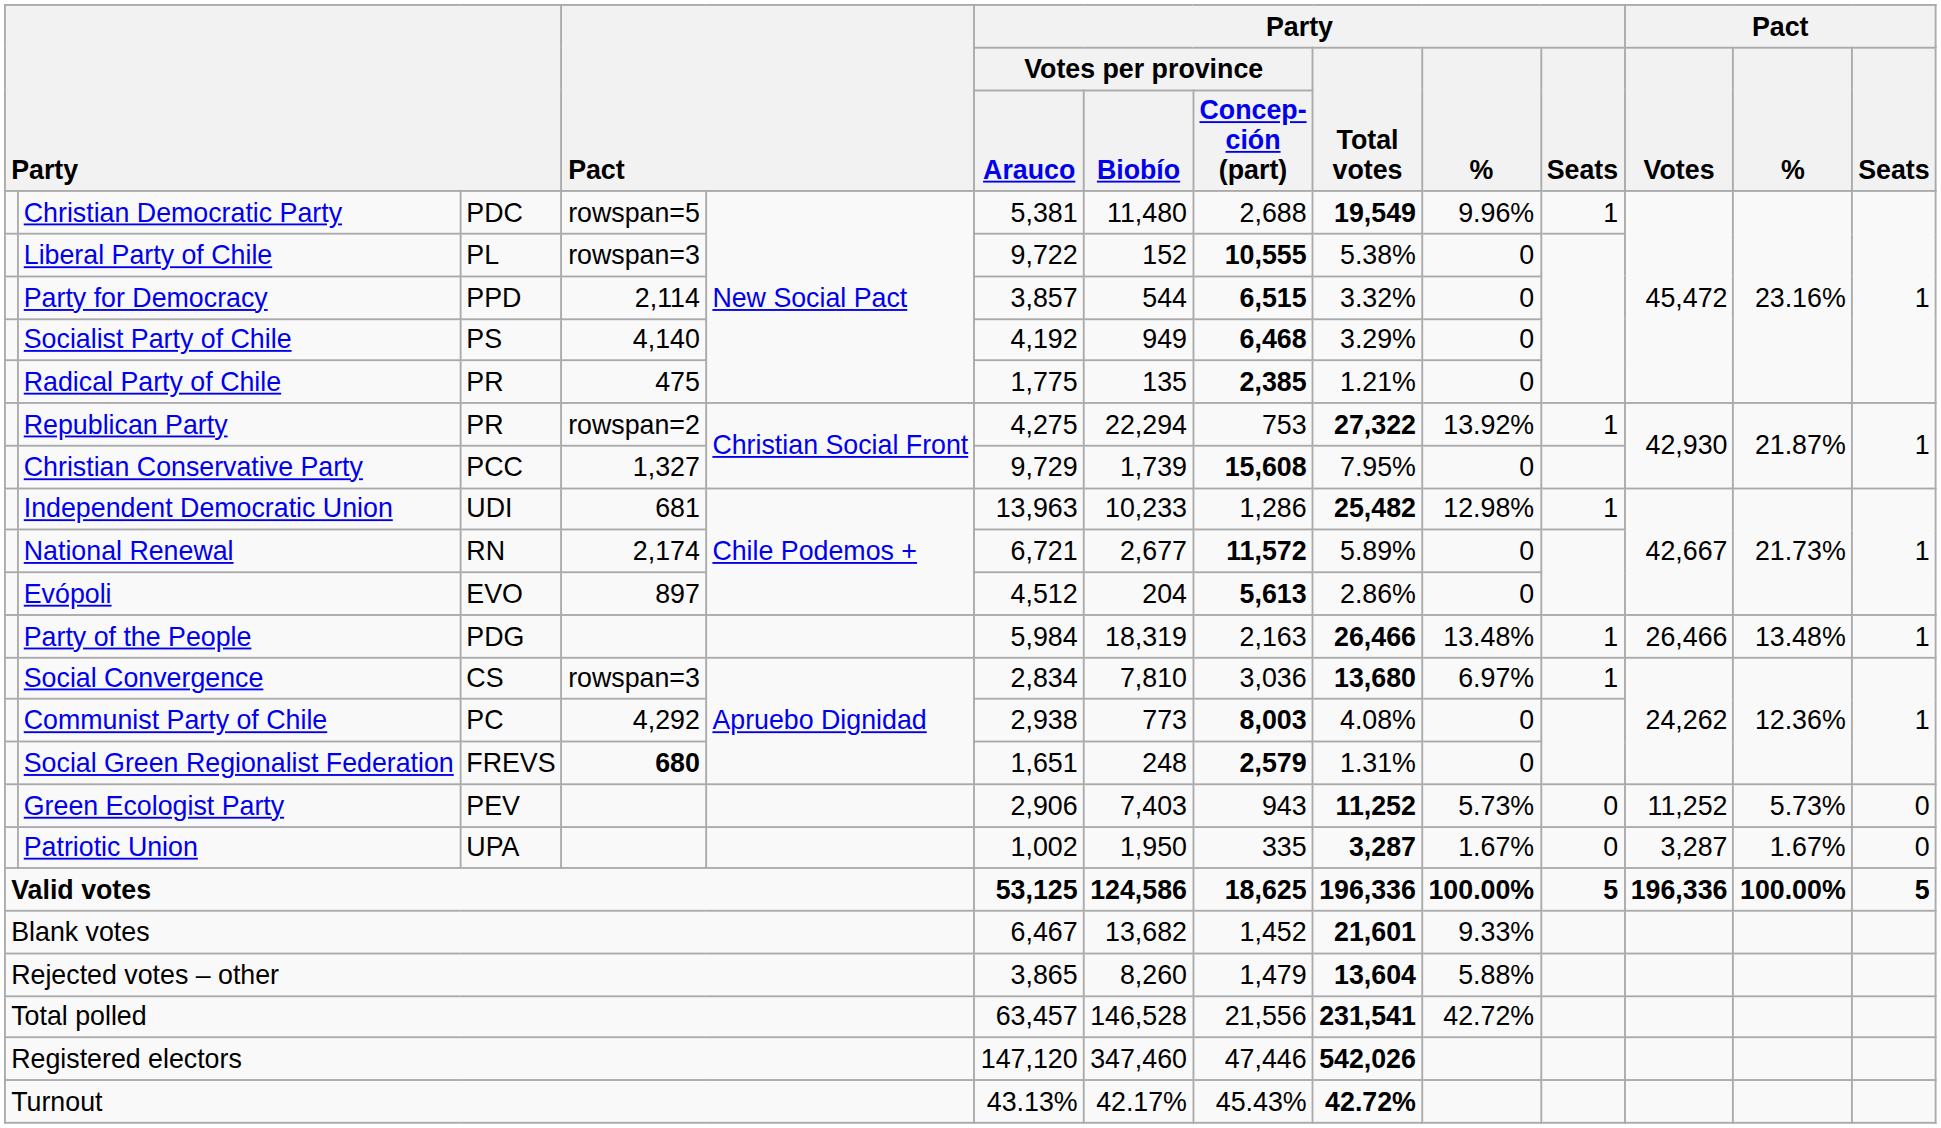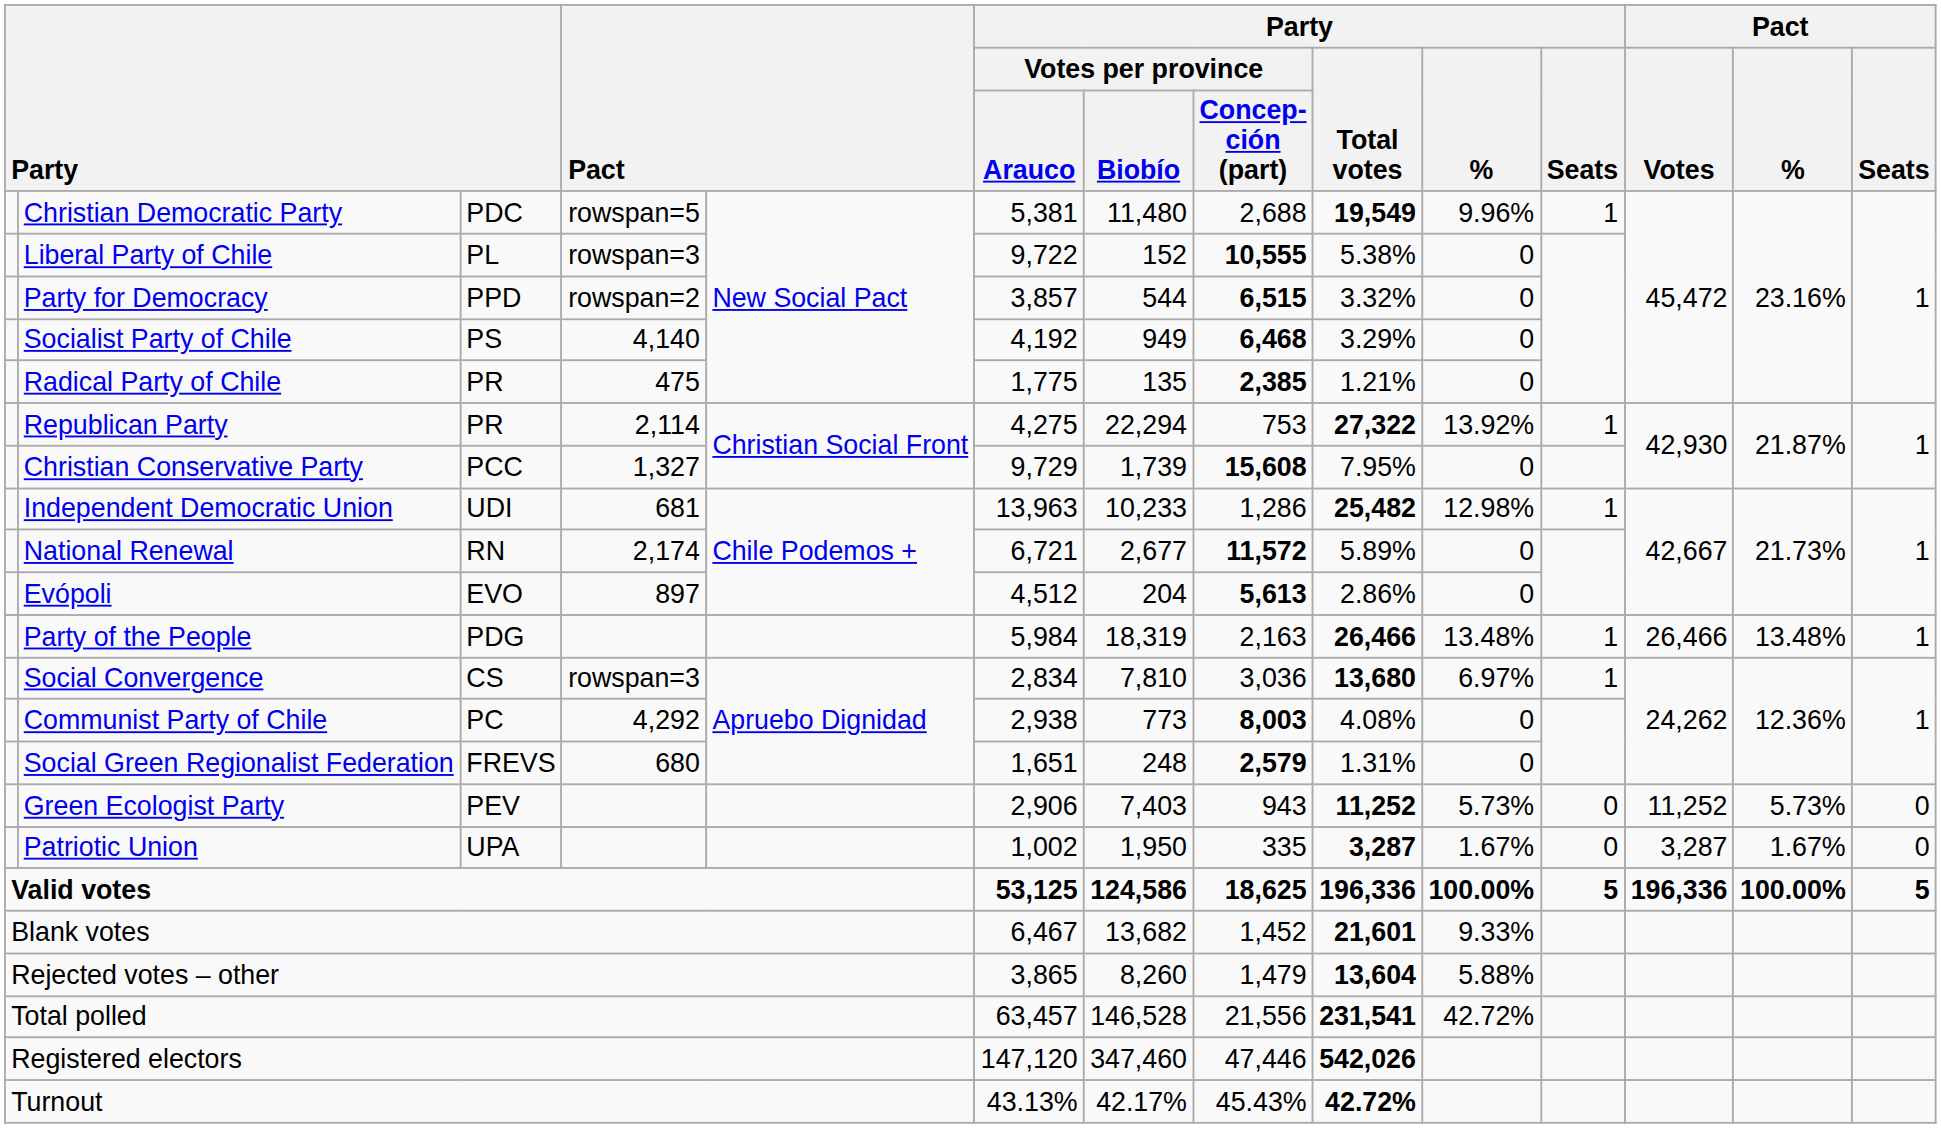(667, 298) 2,114 -> (634, 298) rowspan=2
(634, 425) rowspan=2 -> (667, 425) 2,114
(678, 763) bold -> (678, 763) normal
